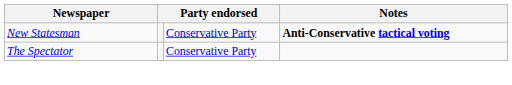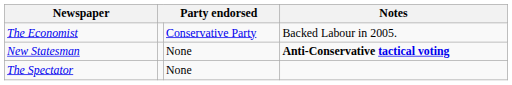+ row: (42, 32)
(211, 32) Conservative Party -> (179, 51) None
(211, 51) Conservative Party -> (179, 70) None
